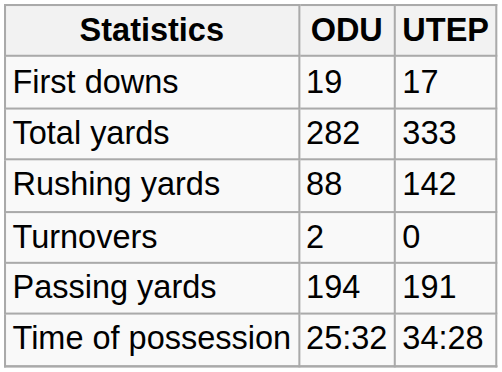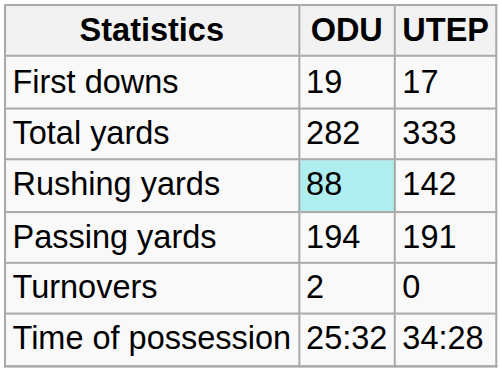(324, 184) no background -> (324, 184) paleturquoise background
rows swapped: (115, 287) <-> (85, 236)
